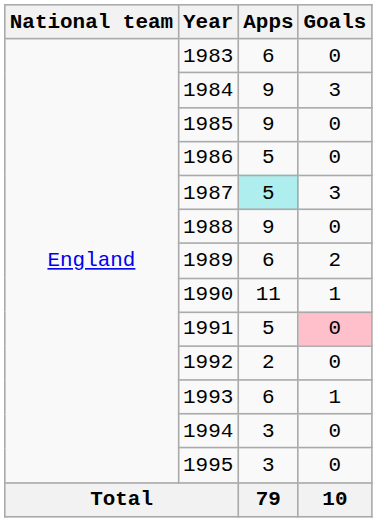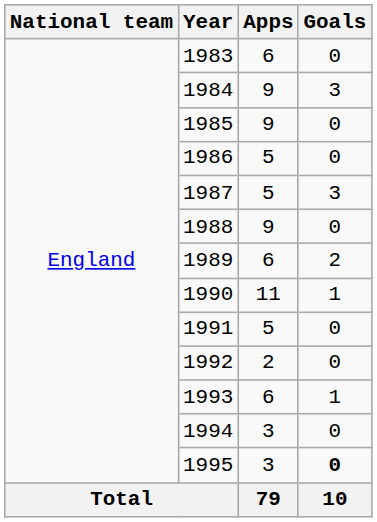(268, 192) paleturquoise background -> (268, 192) no background
(335, 329) pink background -> (335, 329) no background
(335, 465) normal -> (335, 465) bold
